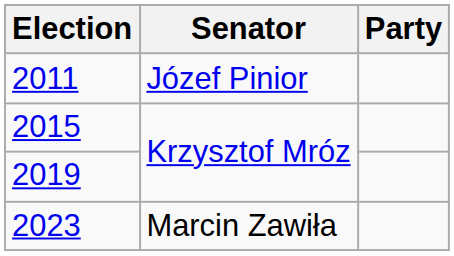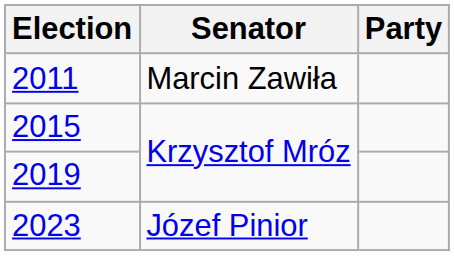(227, 77) Józef Pinior -> (242, 77) Marcin Zawiła
(242, 224) Marcin Zawiła -> (227, 224) Józef Pinior
